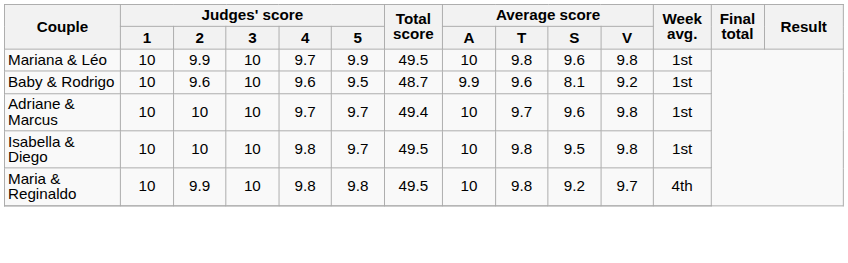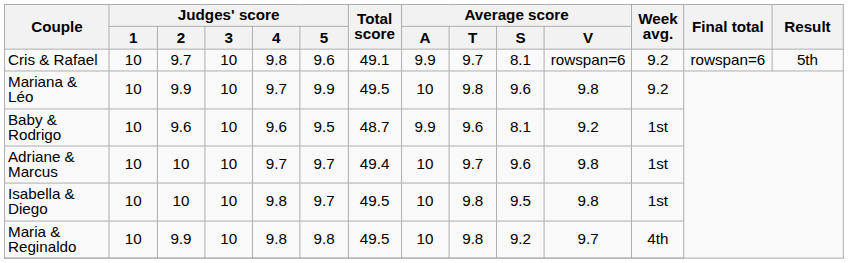+ row: (53, 60)
(682, 60) 1st -> (658, 89) 9.2
